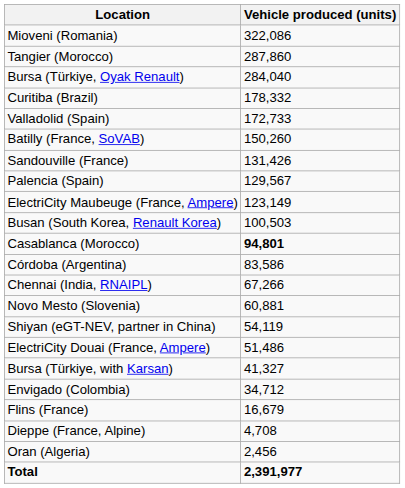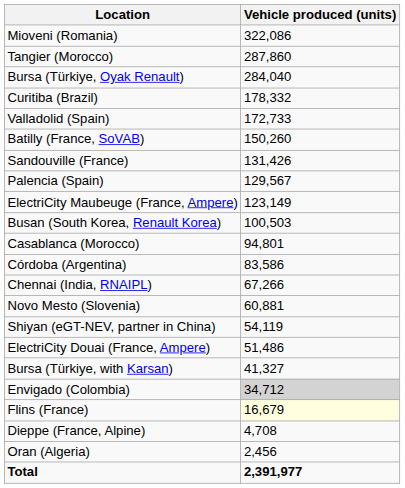(264, 243) bold -> (264, 243) normal
(264, 389) no background -> (264, 389) lightgrey background
(264, 410) no background -> (264, 410) lightyellow background
